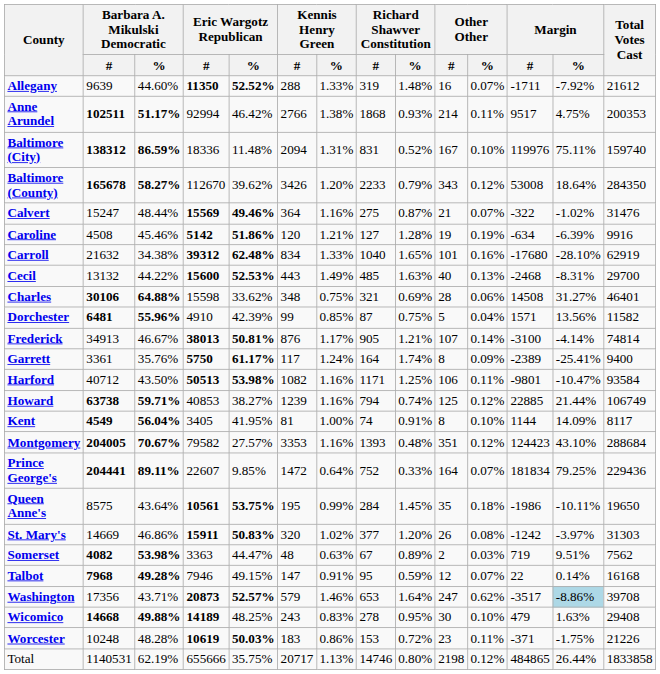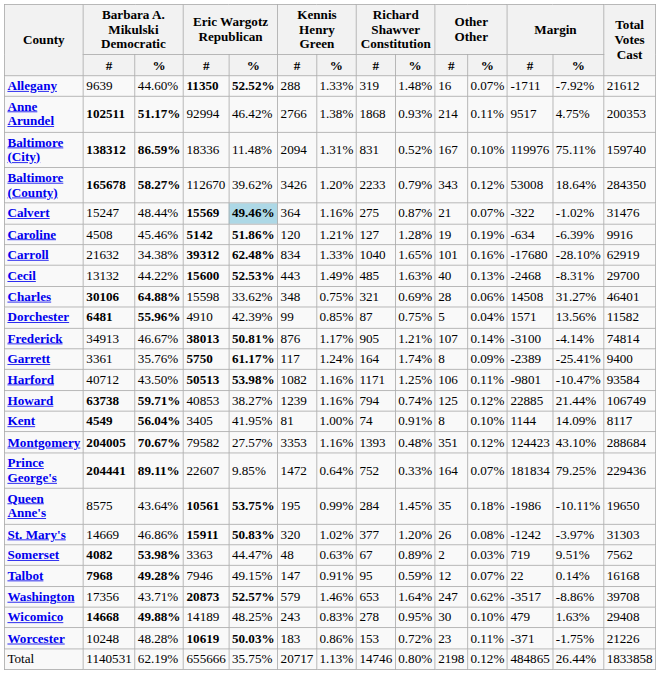(253, 213) no background -> (253, 213) lightblue background
(575, 596) lightblue background -> (575, 596) no background
(203, 617) bold -> (203, 617) normal
